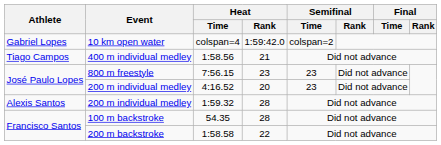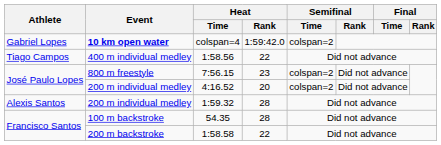(126, 42) normal -> (128, 42) bold
(265, 57) 21 -> (265, 57) 22
(311, 72) 23 -> (311, 72) colspan=2
(311, 88) 23 -> (311, 88) colspan=2
